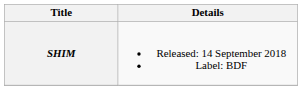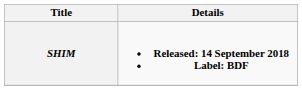(208, 59) normal -> (208, 59) bold
